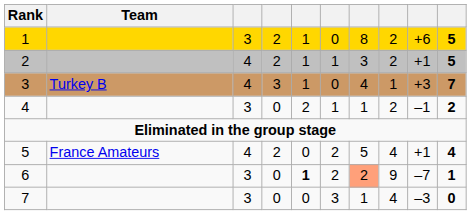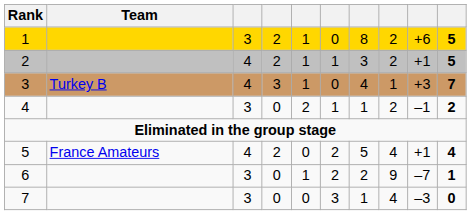(306, 175) bold -> (306, 175) normal
(364, 175) lightsalmon background -> (364, 175) no background
